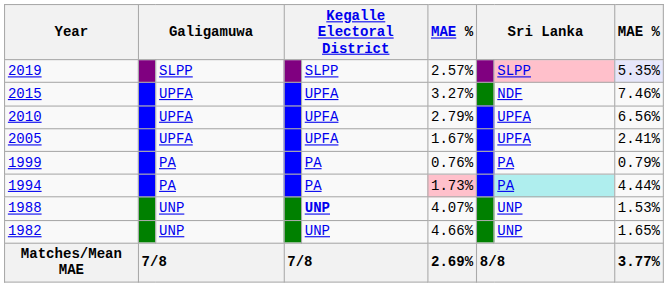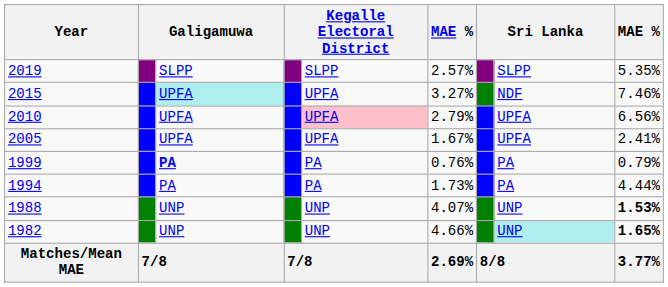(514, 71) pink background -> (514, 71) no background
(639, 71) lavender background -> (639, 71) no background
(176, 94) no background -> (176, 94) paleturquoise background
(322, 117) no background -> (322, 117) pink background
(167, 163) normal -> (167, 163) bold
(452, 186) pink background -> (452, 186) no background
(506, 186) paleturquoise background -> (506, 186) no background
(317, 209) bold -> (317, 209) normal
(639, 209) normal -> (639, 209) bold
(510, 231) no background -> (510, 231) paleturquoise background
(639, 231) normal -> (639, 231) bold
